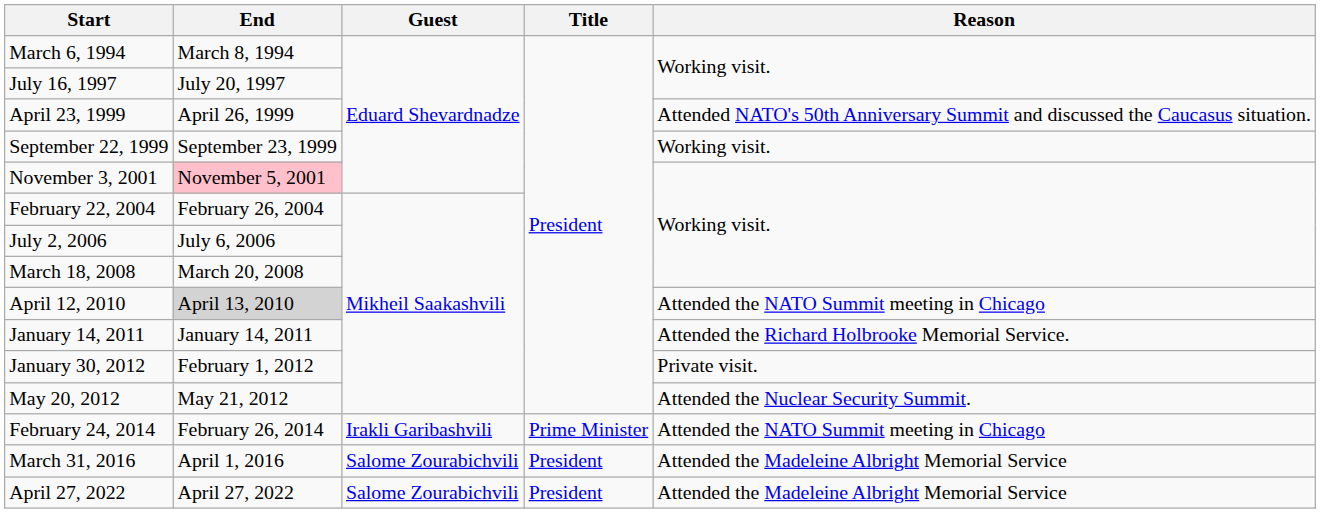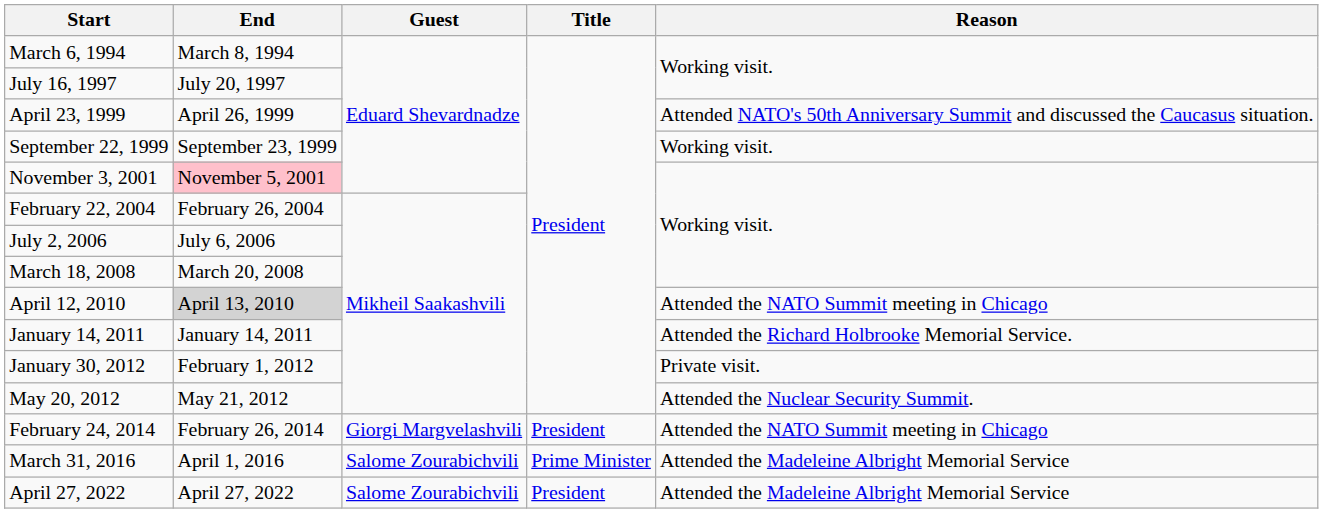(419, 429) Irakli Garibashvili -> (434, 429) Giorgi Margvelashvili
(588, 429) Prime Minister -> (568, 429) President
(566, 460) President -> (591, 460) Prime Minister
